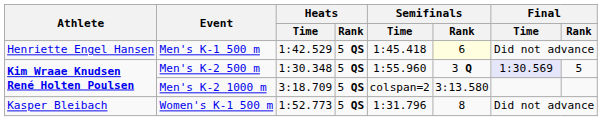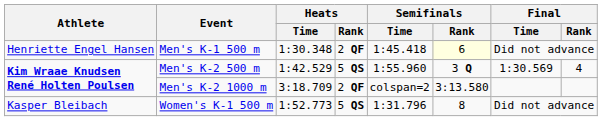(305, 50) 1:42.529 -> (305, 50) 1:30.348
(351, 50) 5 QS -> (351, 50) 2 QF
(305, 68) 1:30.348 -> (305, 68) 1:42.529
(526, 68) lavender background -> (526, 68) no background
(579, 68) 5 -> (579, 68) 4
(351, 87) 5 QS -> (351, 87) 2 QF
